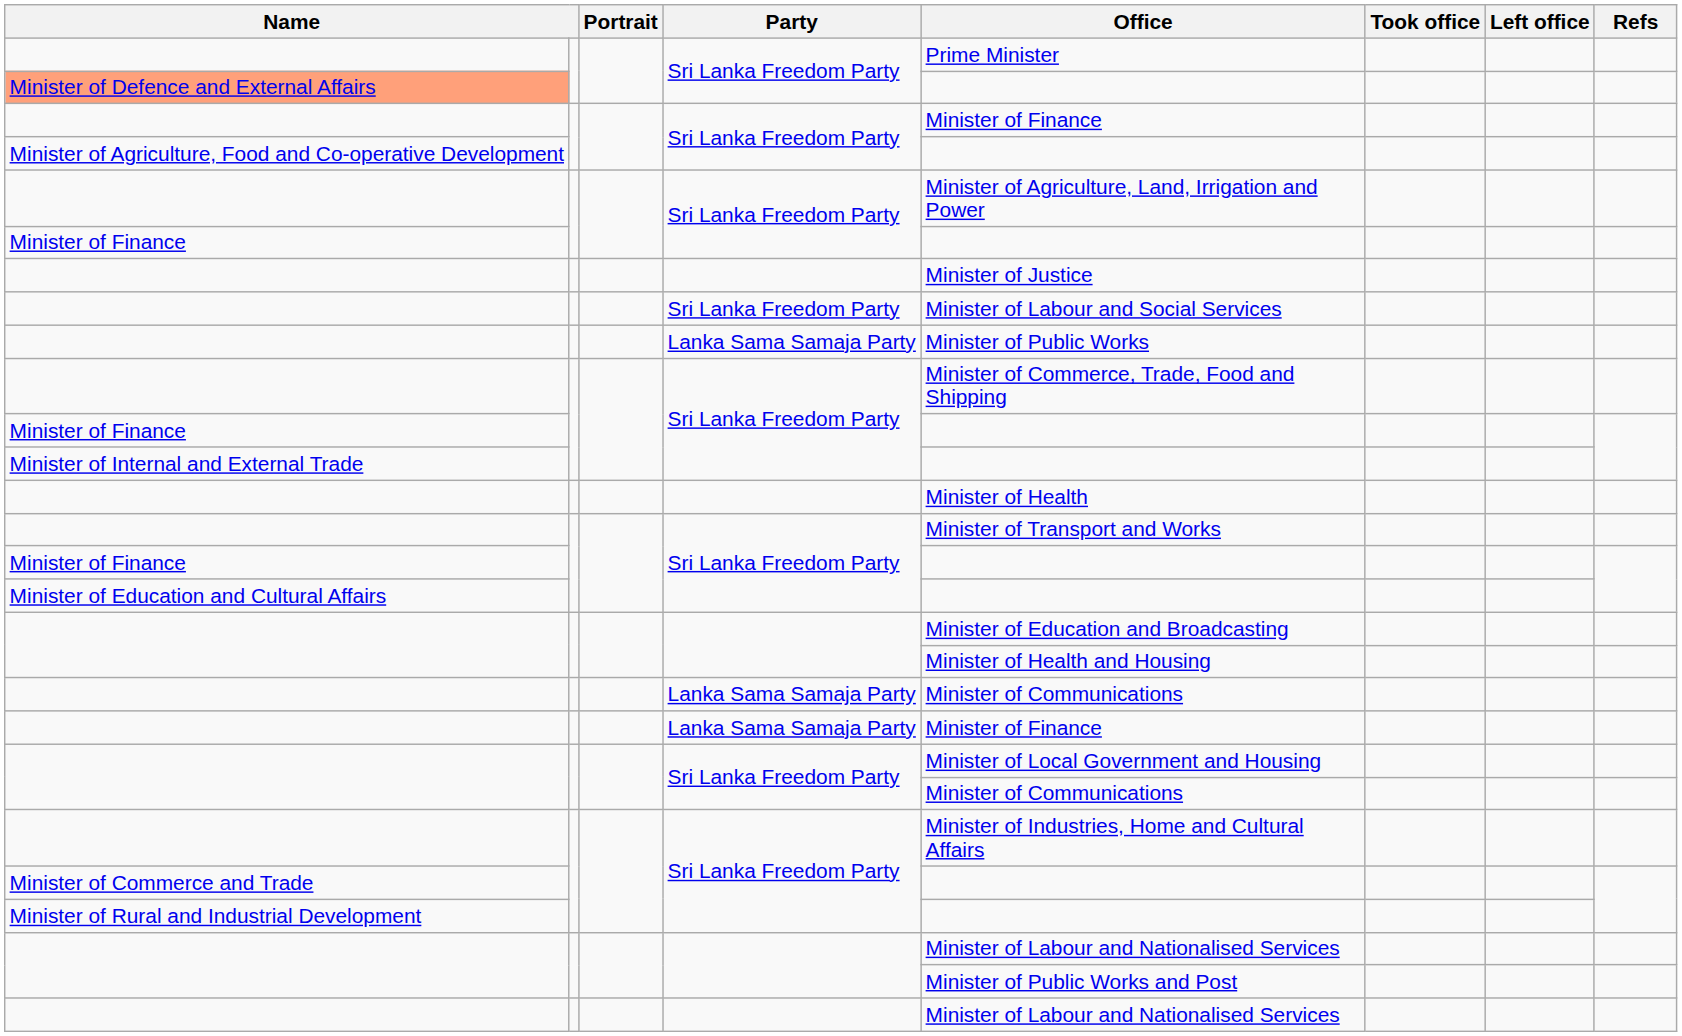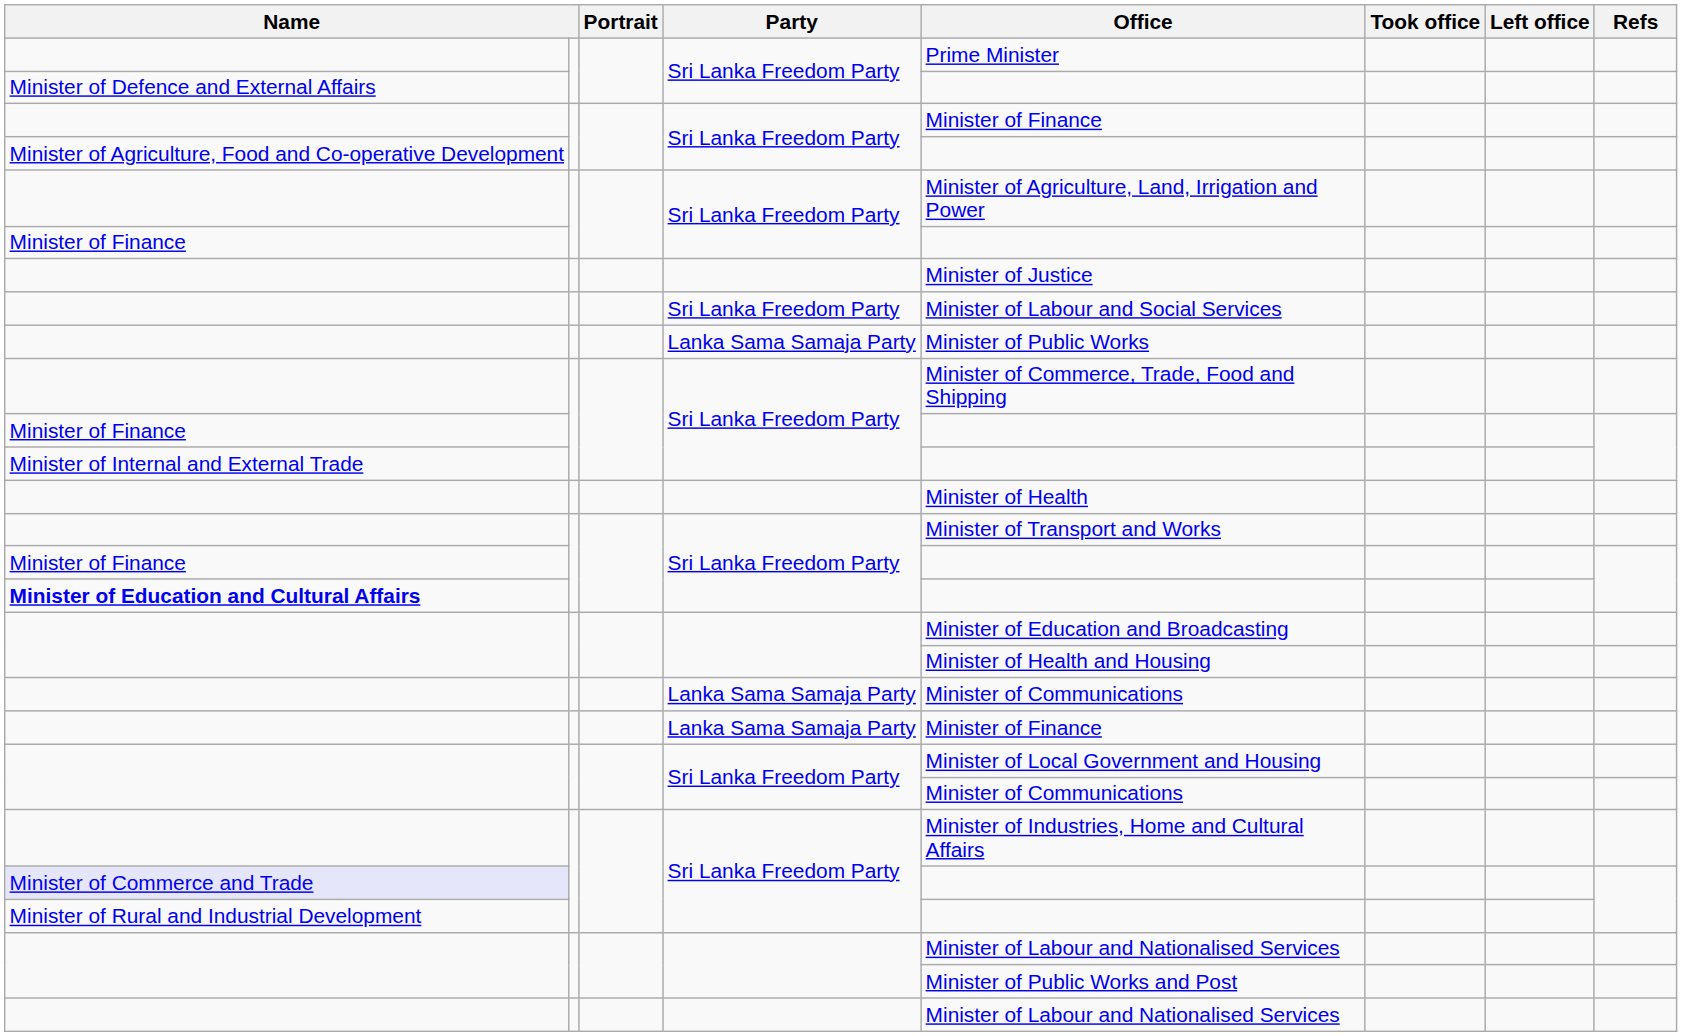(193, 88) lightsalmon background -> (193, 88) no background
(198, 596) normal -> (215, 596) bold
(162, 883) no background -> (162, 883) lavender background
